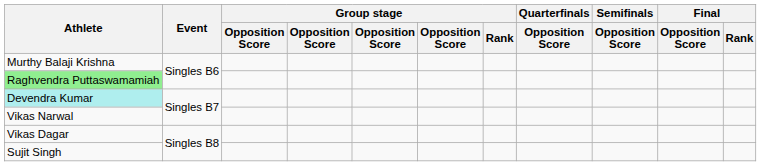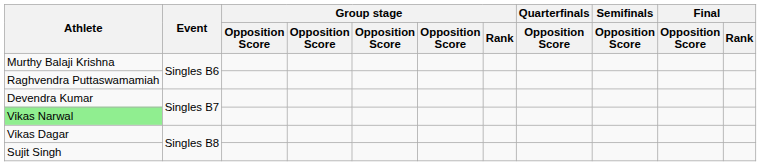(83, 80) lightgreen background -> (83, 80) no background
(50, 98) paleturquoise background -> (50, 98) no background
(40, 116) no background -> (40, 116) lightgreen background
